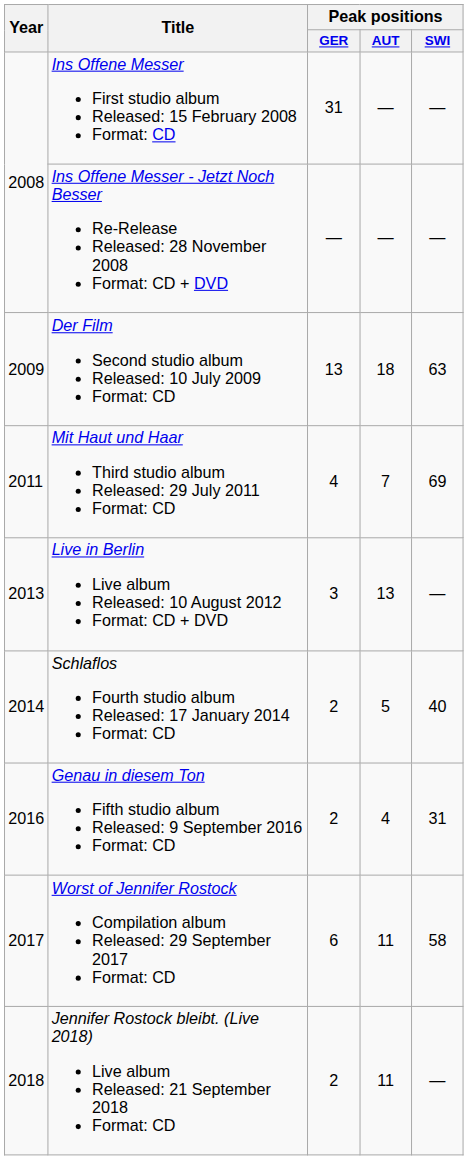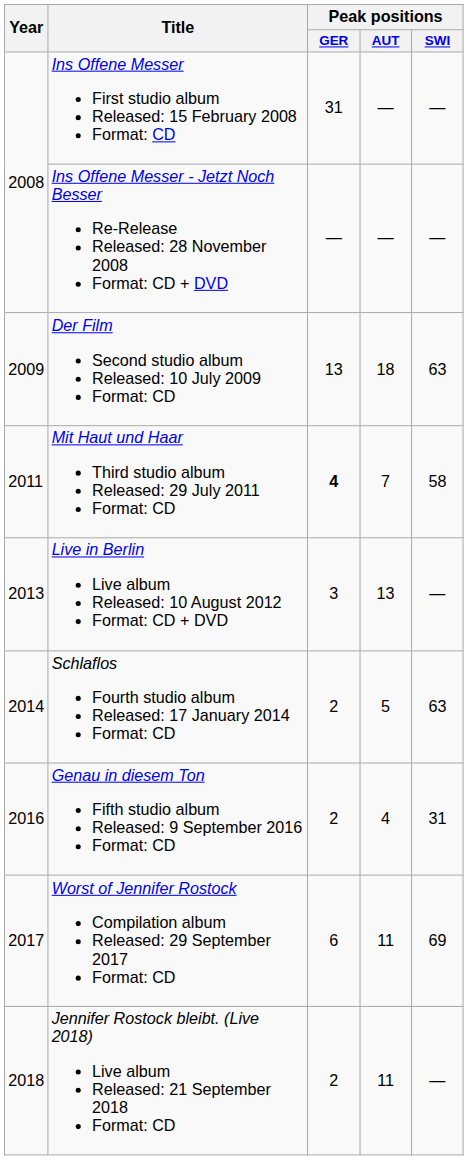(334, 481) normal -> (334, 481) bold
(437, 481) 69 -> (437, 481) 58
(437, 706) 40 -> (437, 706) 63
(437, 940) 58 -> (437, 940) 69
